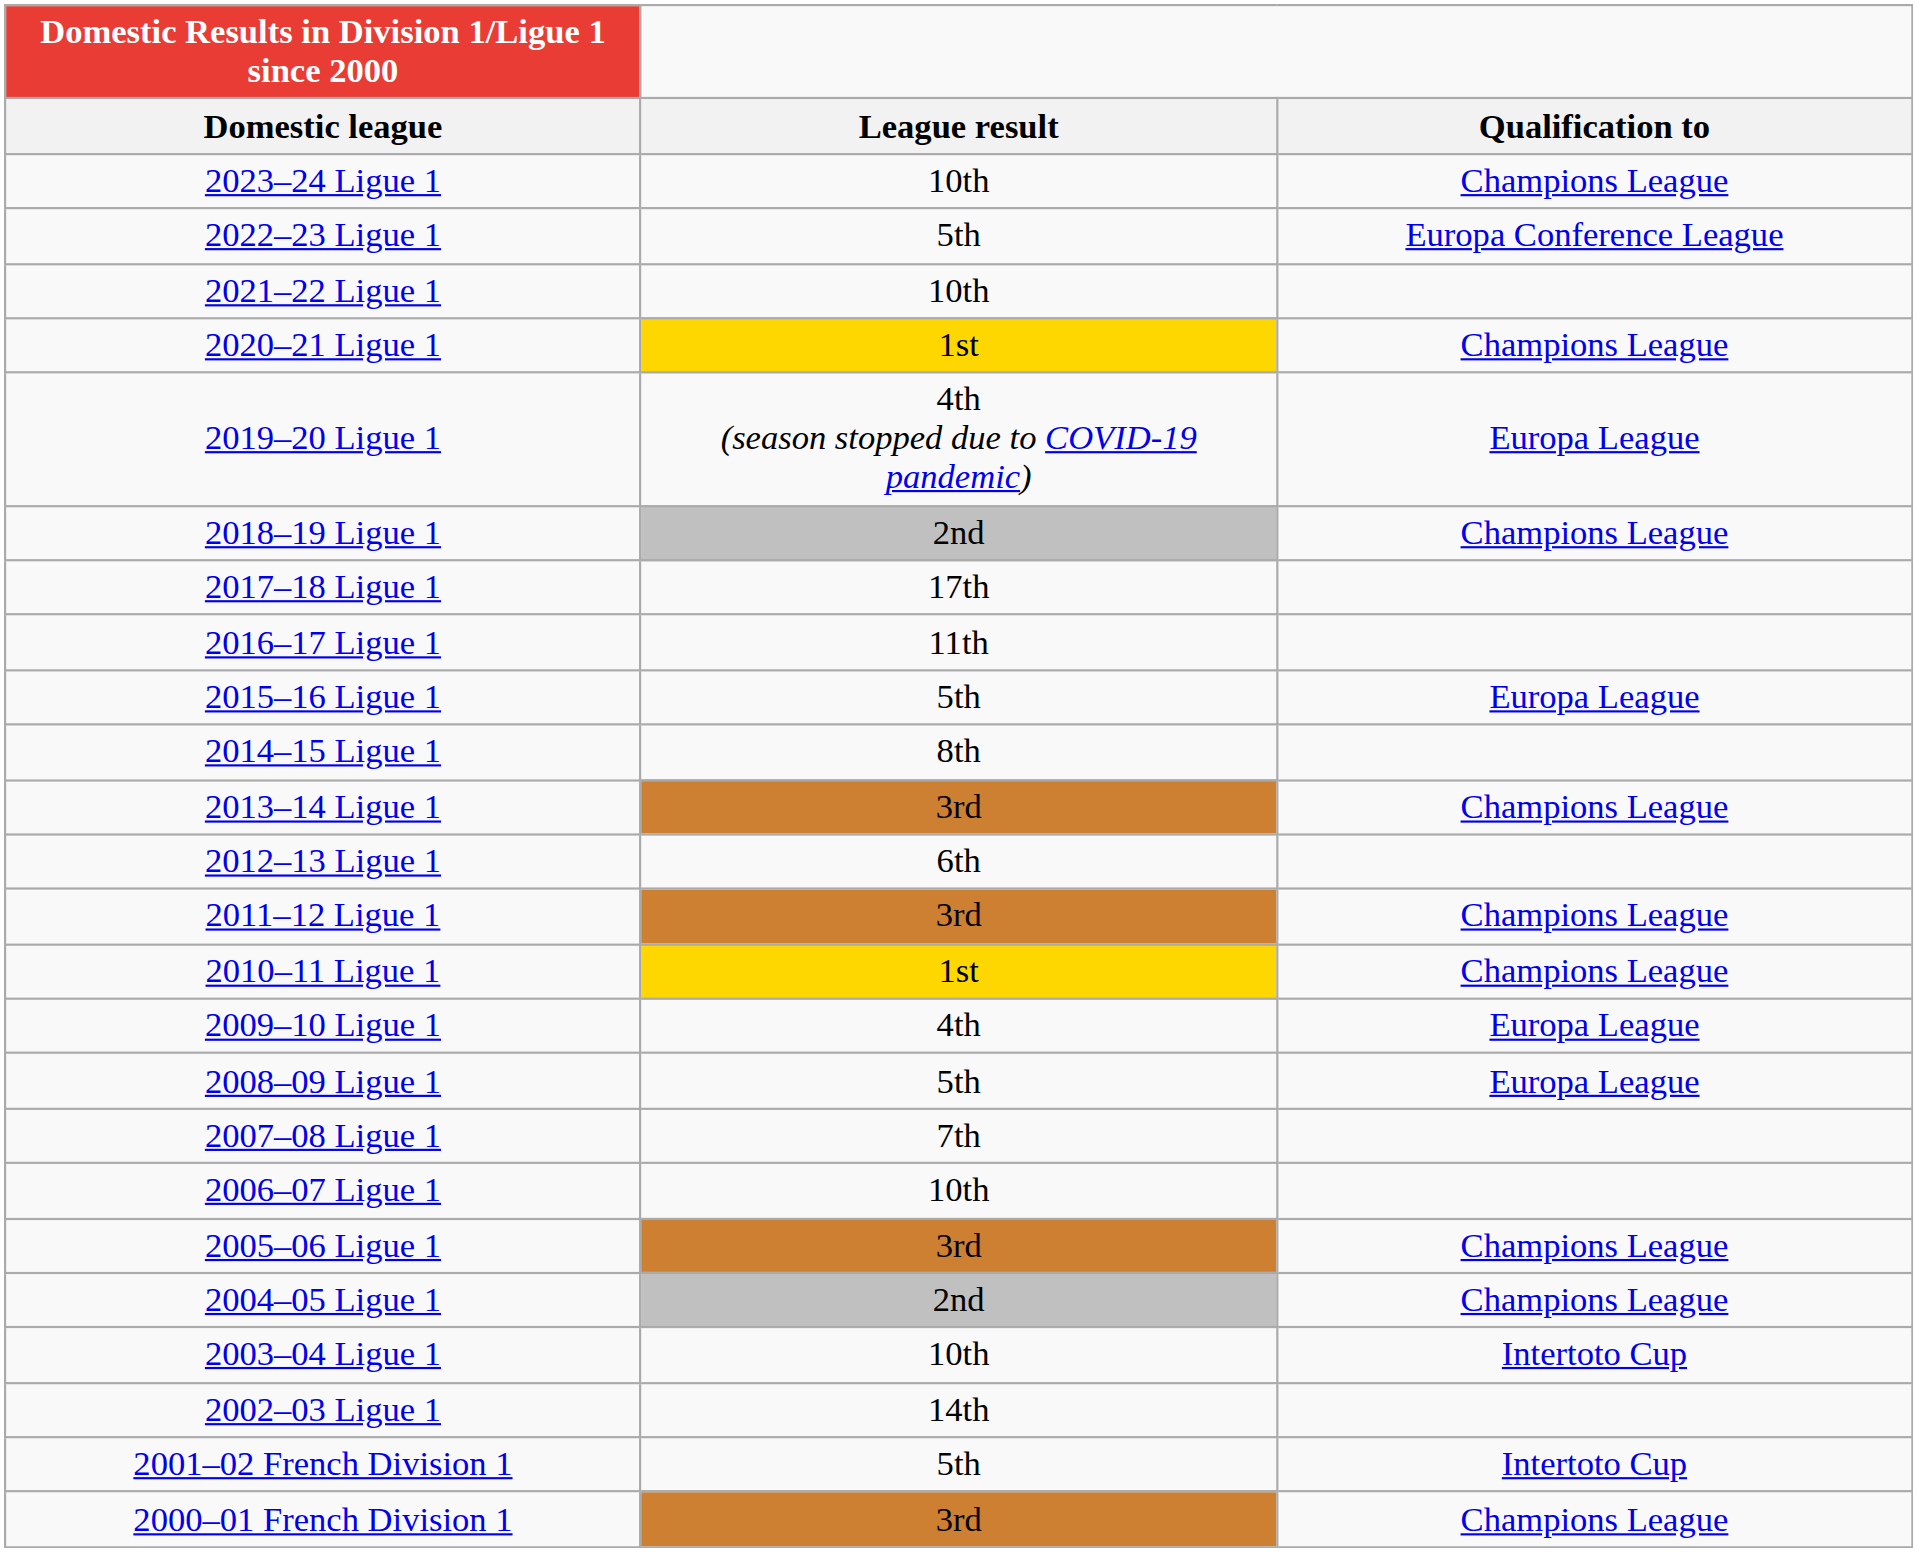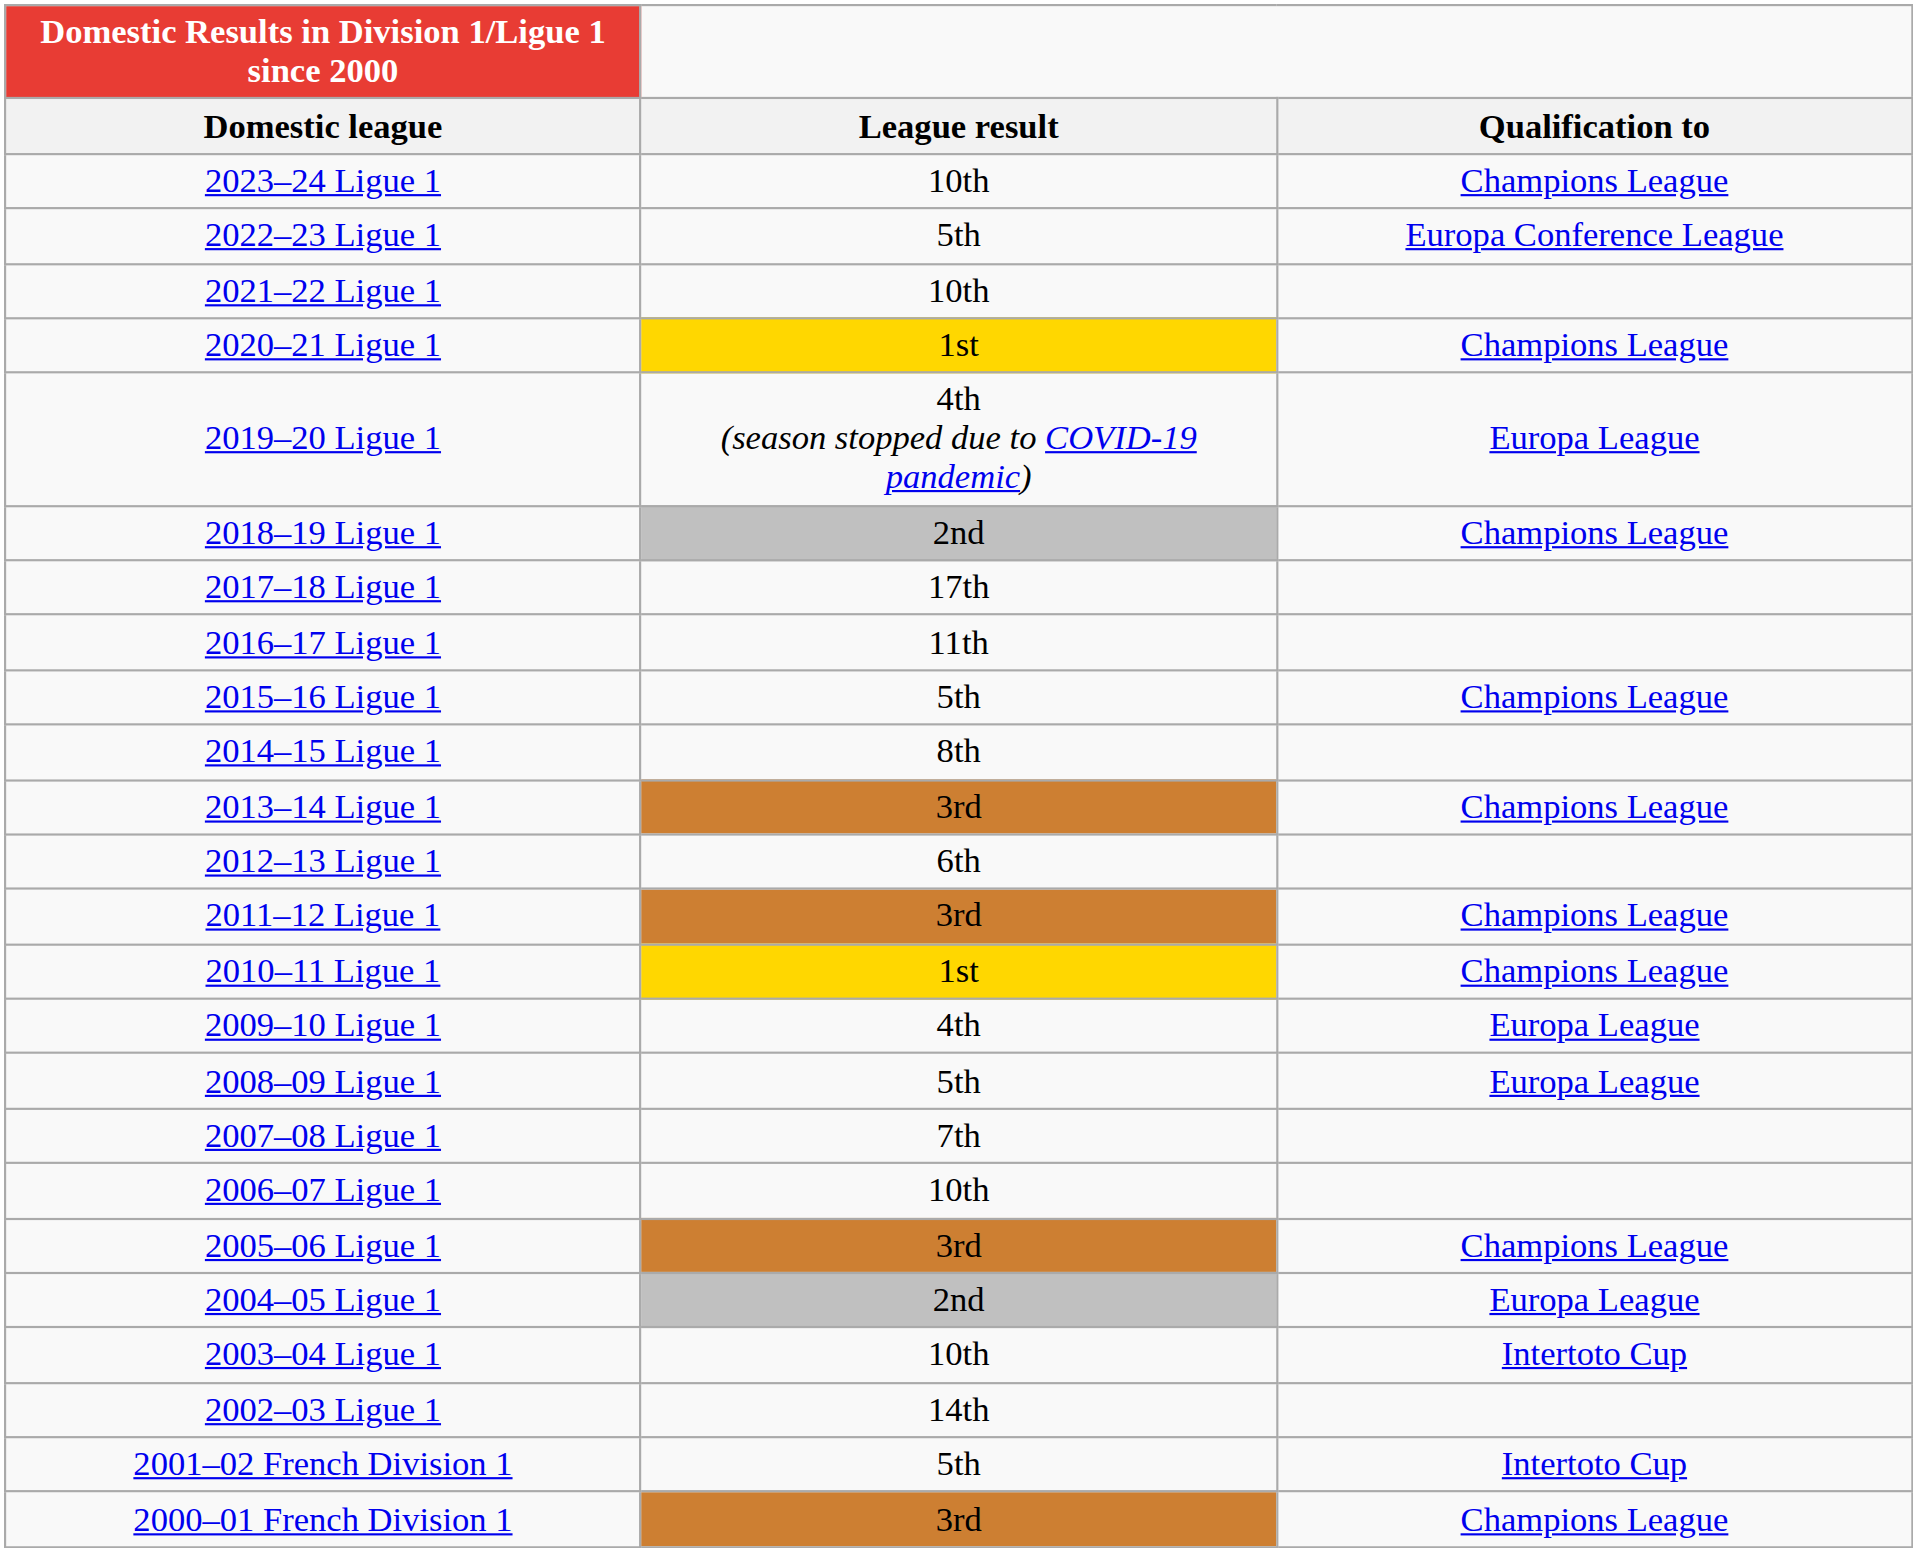(1594, 696) Europa League -> (1594, 696) Champions League
(1594, 1299) Champions League -> (1594, 1299) Europa League
